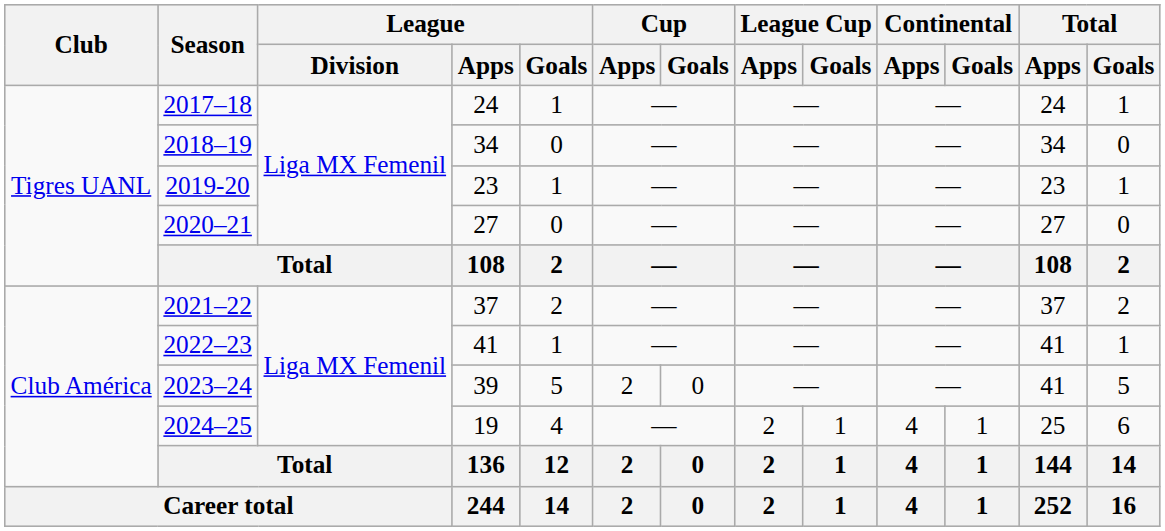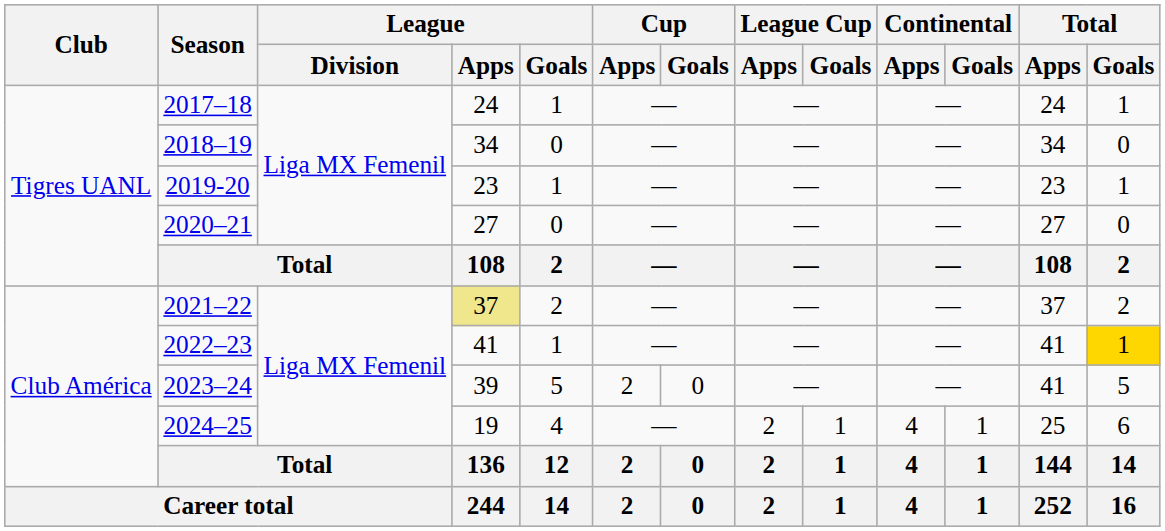(486, 305) no background -> (486, 305) khaki background
(1124, 345) no background -> (1124, 345) gold background
